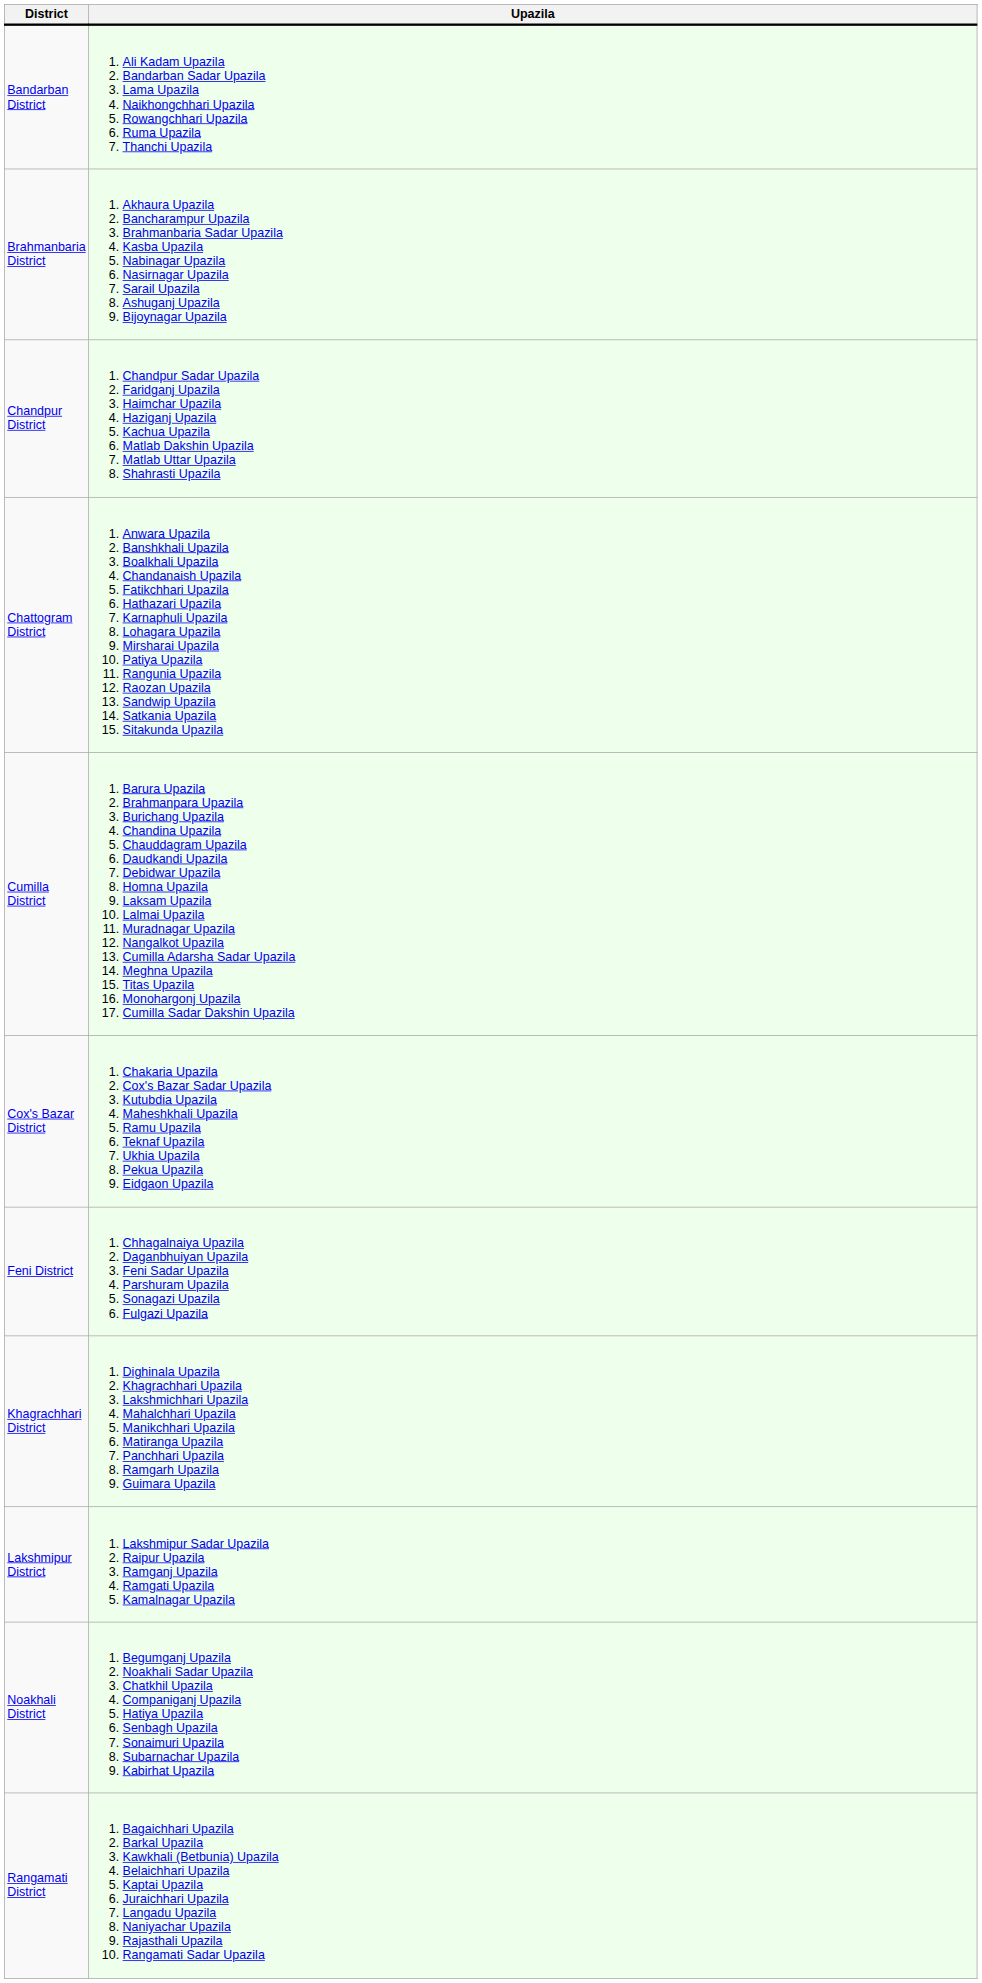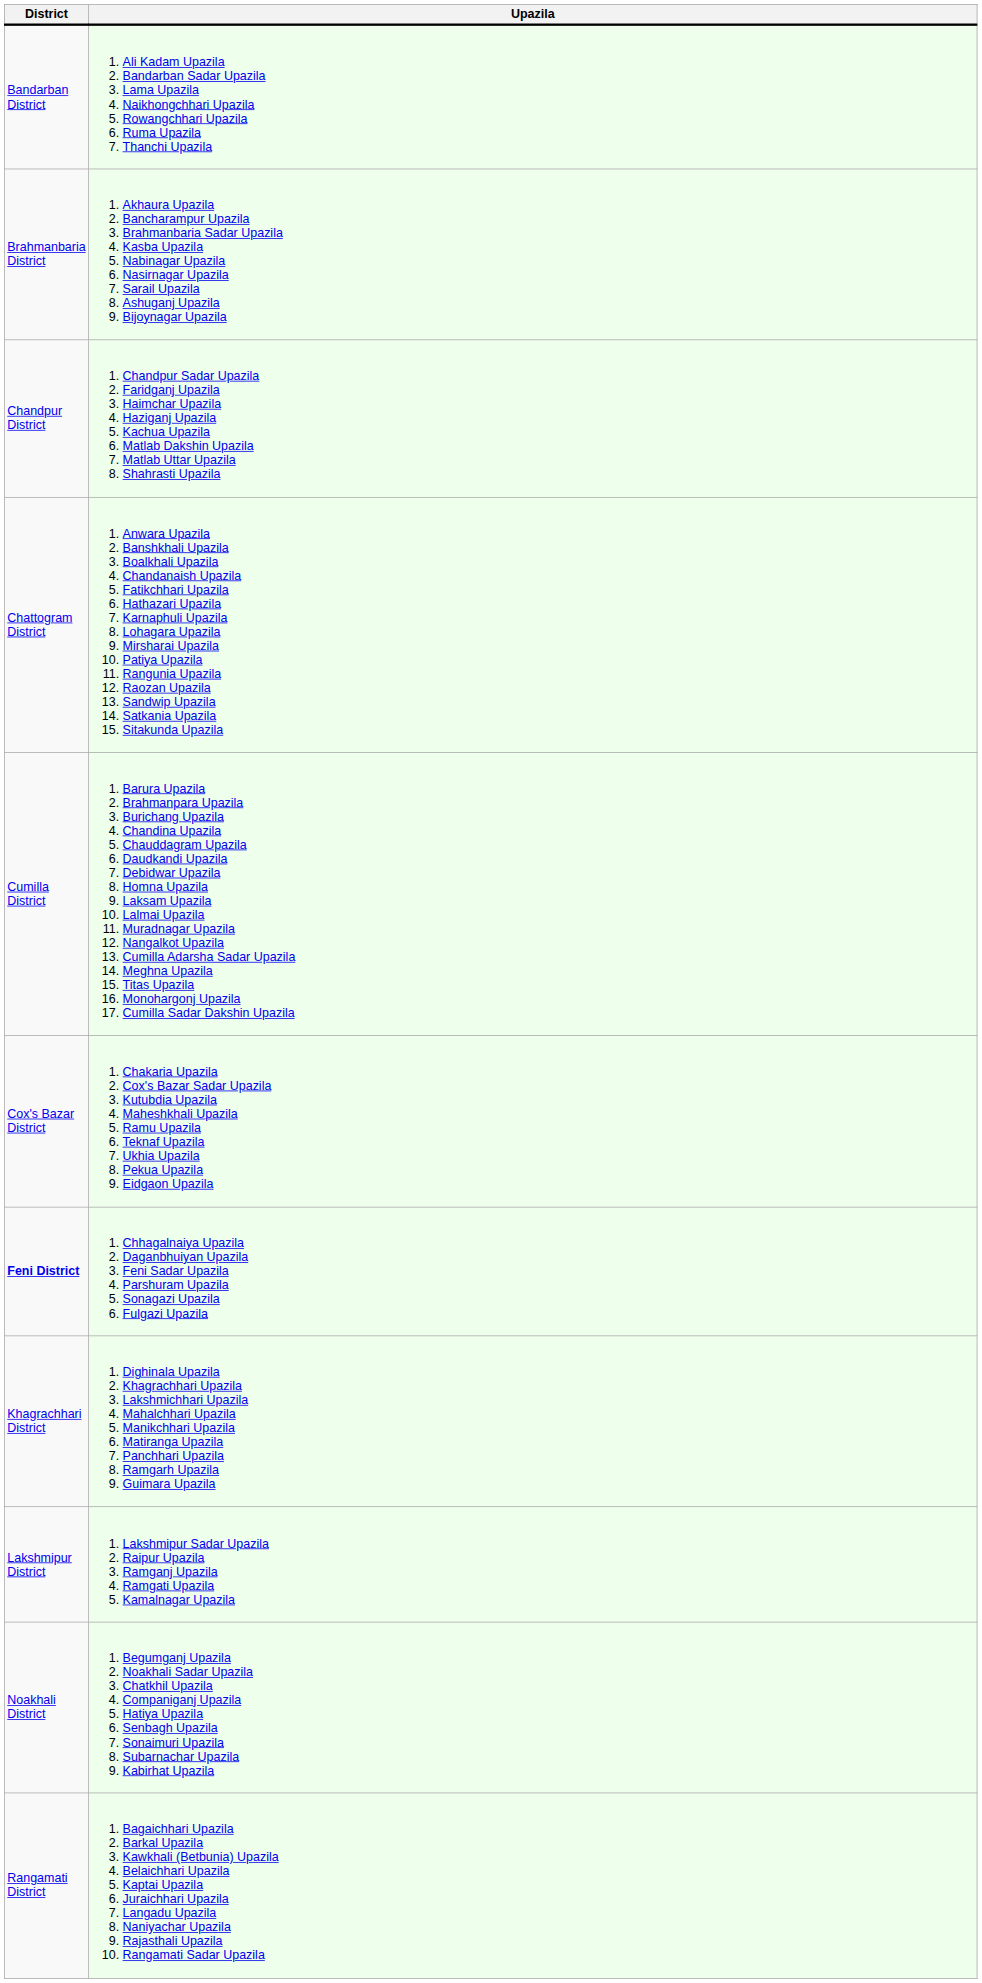(40, 1271) normal -> (43, 1271) bold
